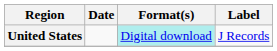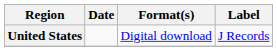(166, 35) paleturquoise background -> (166, 35) no background
